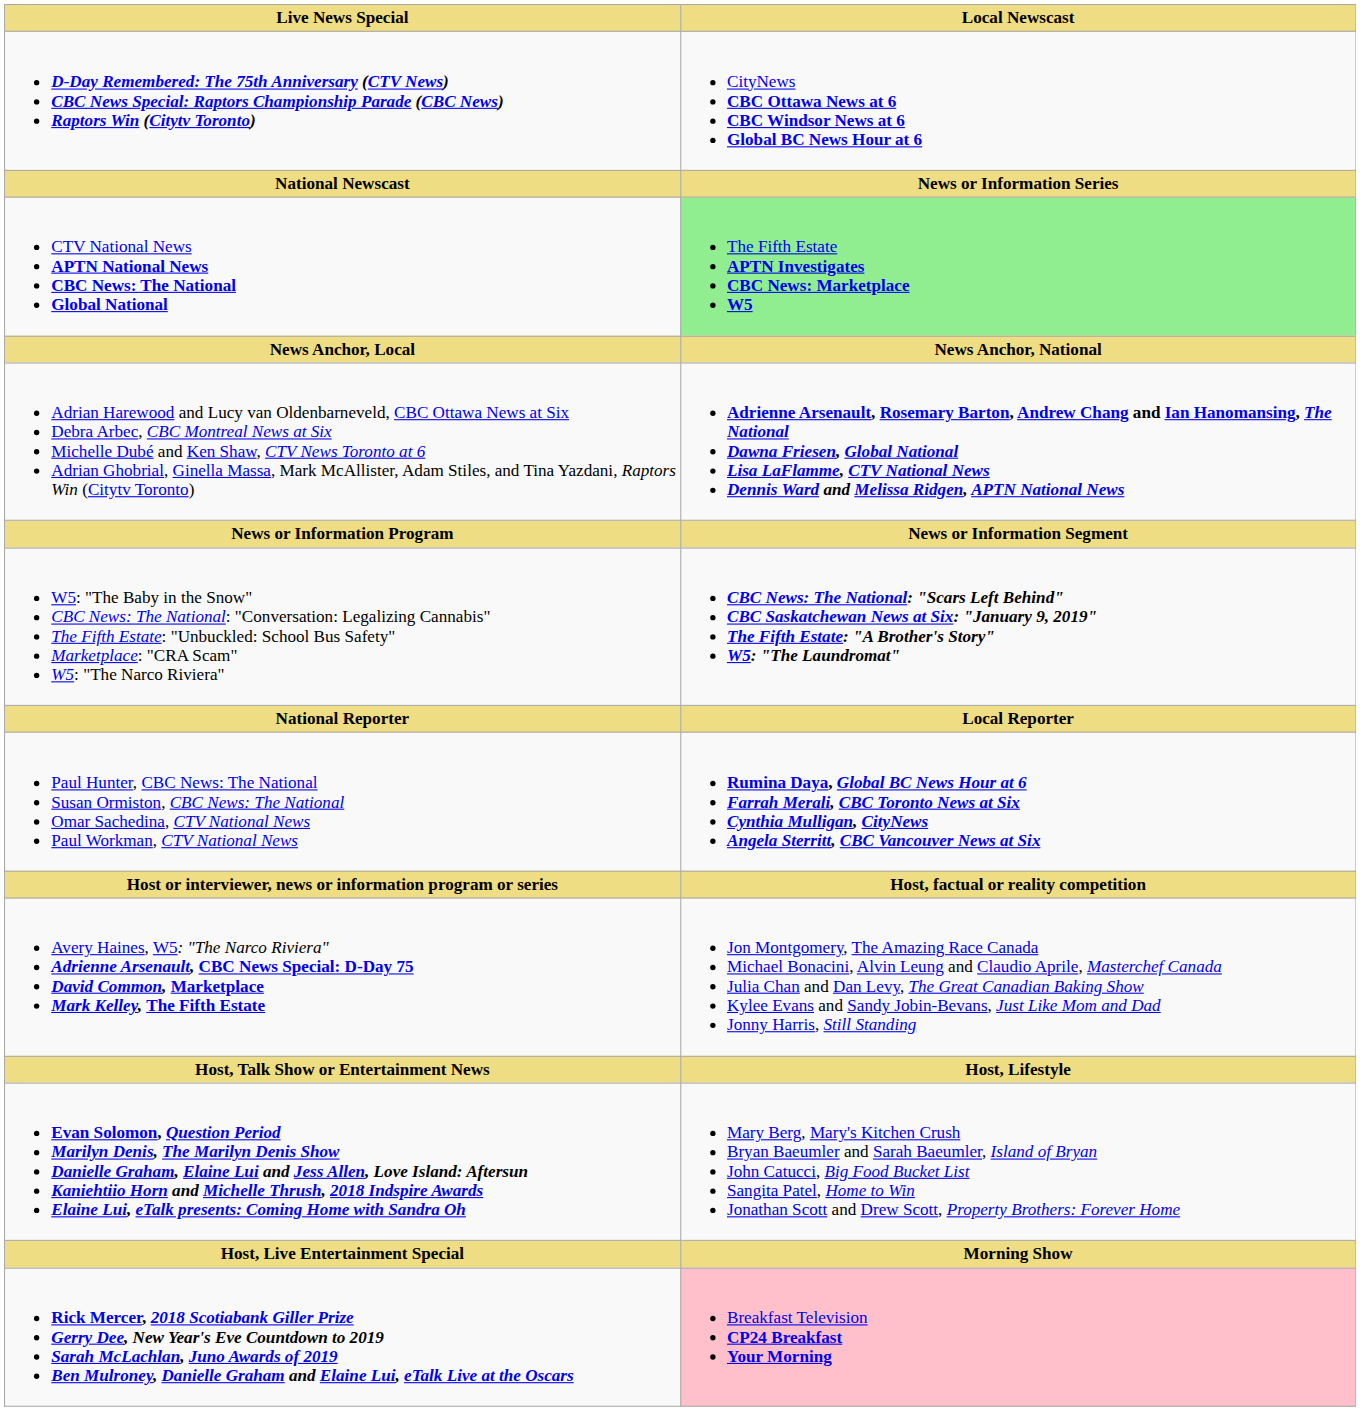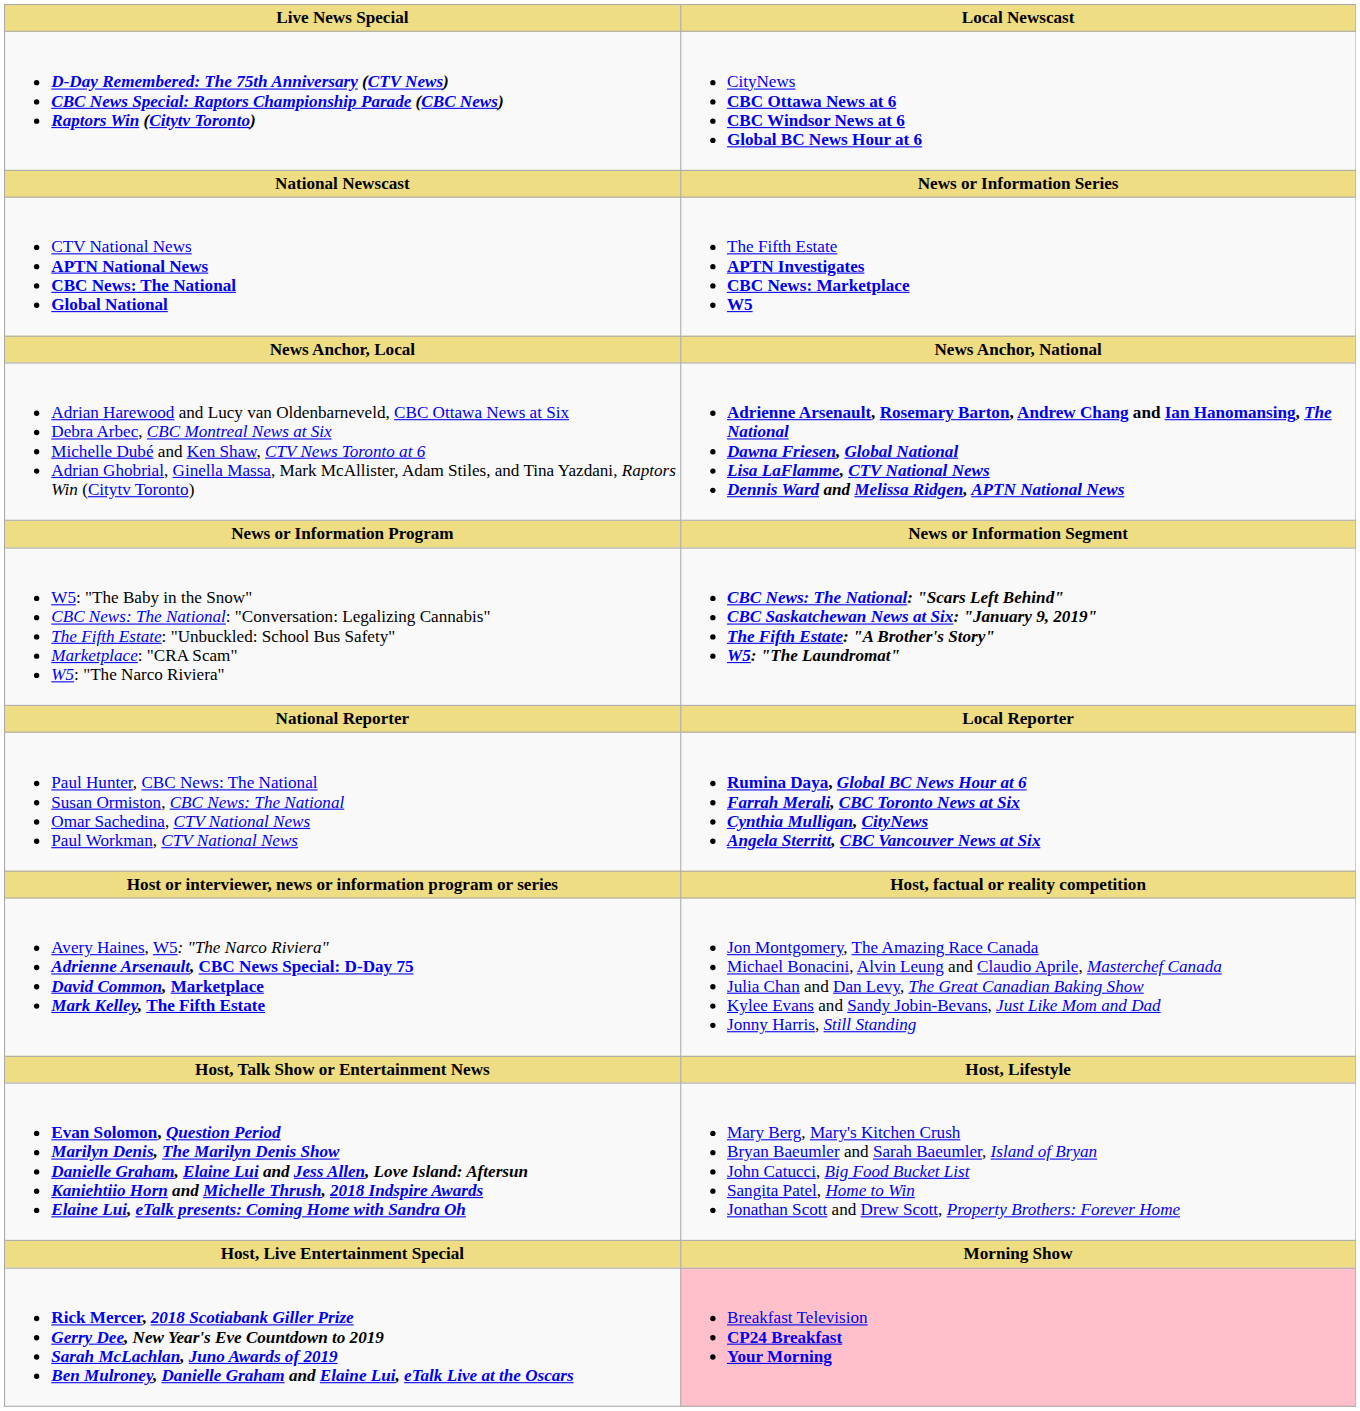(1018, 276) lightgreen background -> (1018, 276) no background
